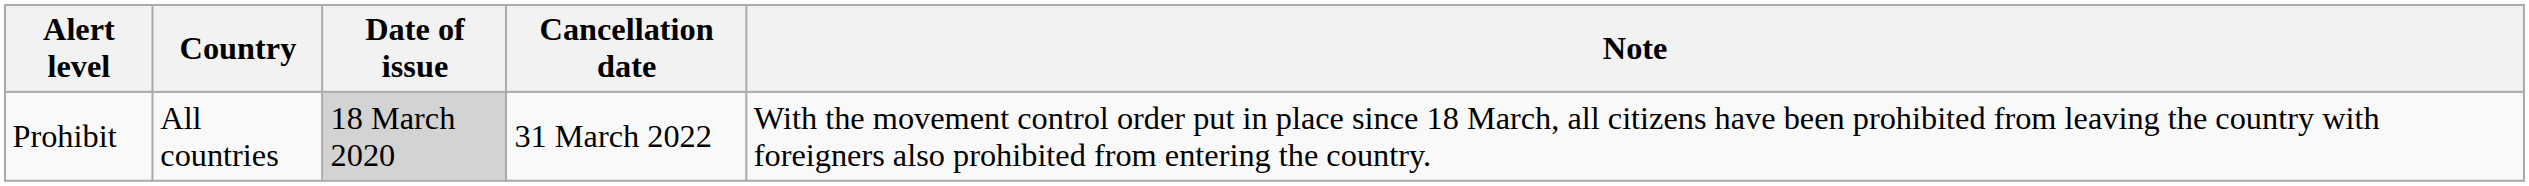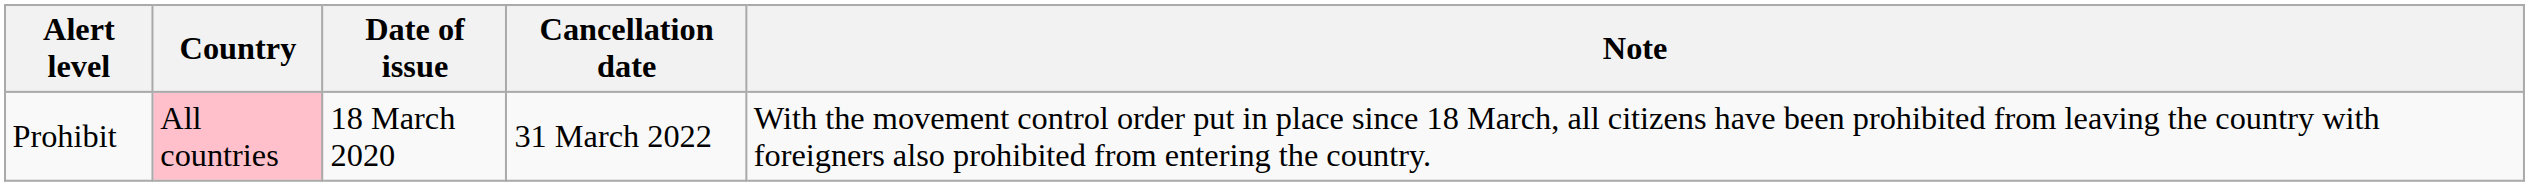(220, 135) no background -> (220, 135) pink background
(393, 135) lightgrey background -> (393, 135) no background
